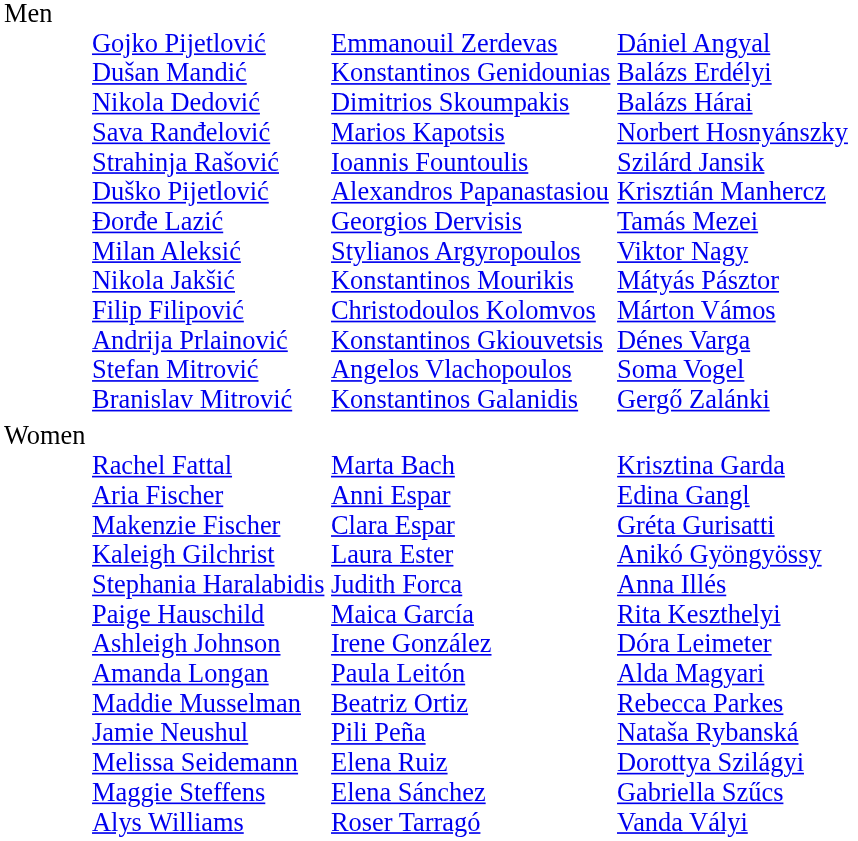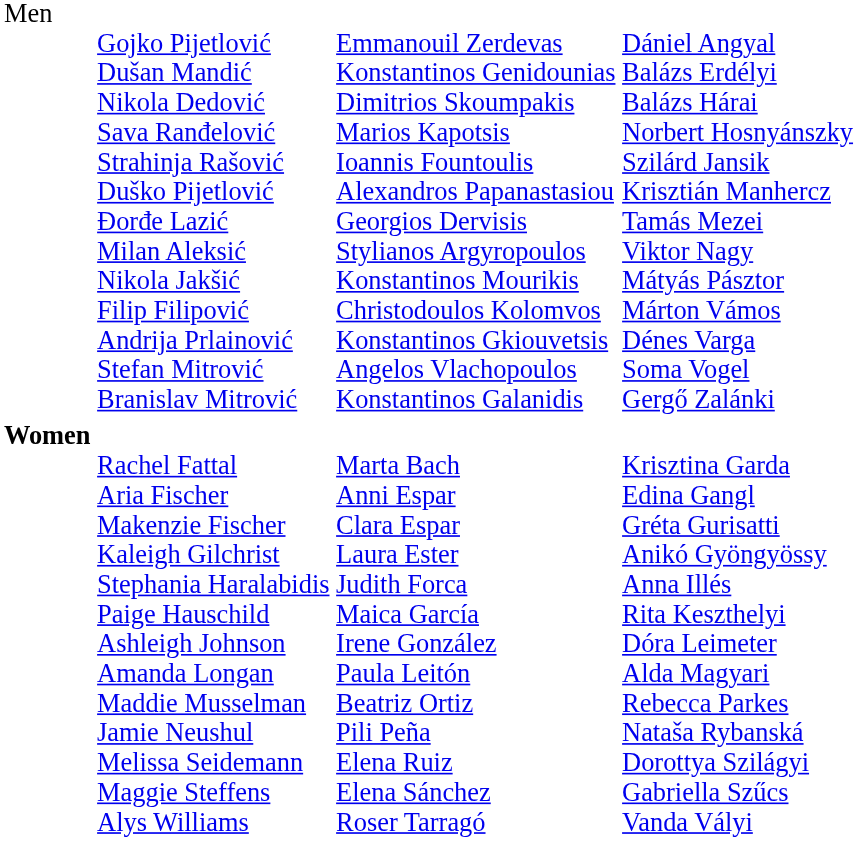(45, 435) normal -> (47, 435) bold
